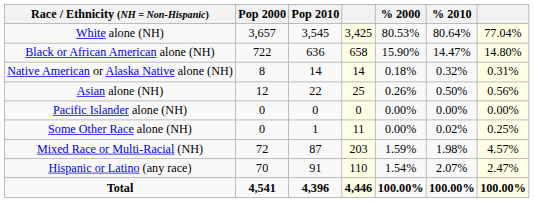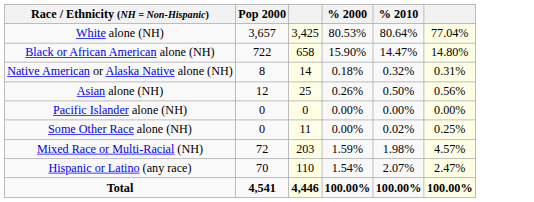- column: (315, 14)
